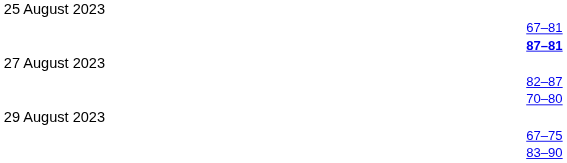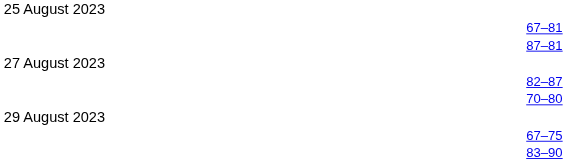(544, 45) bold -> (544, 45) normal
